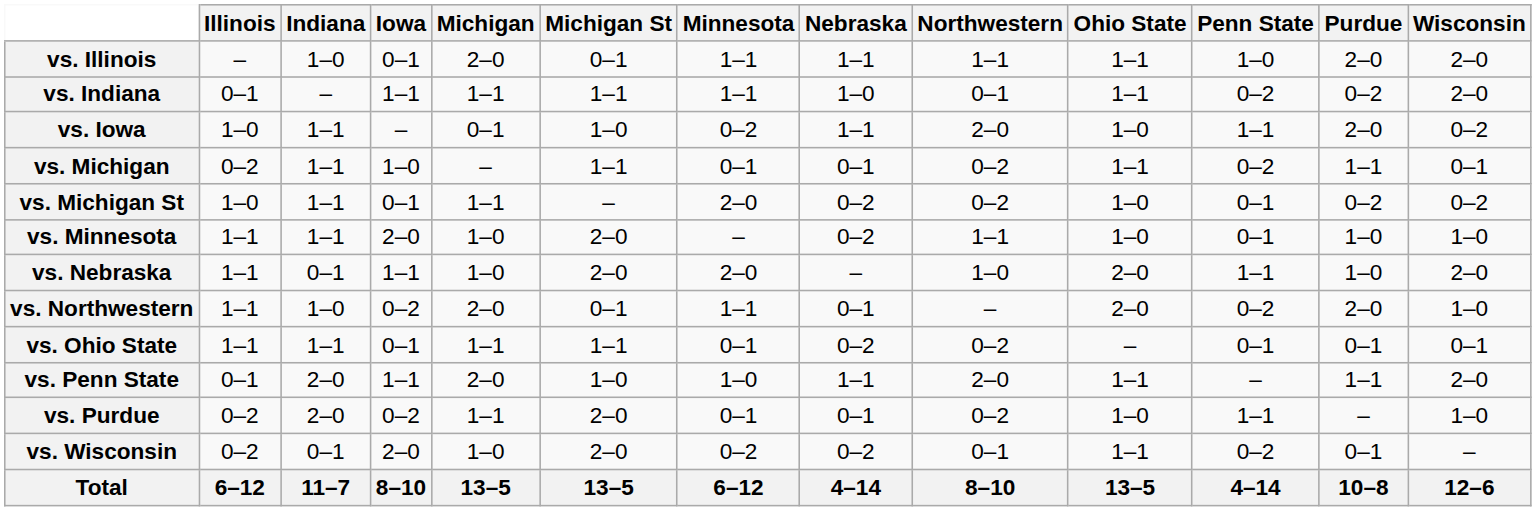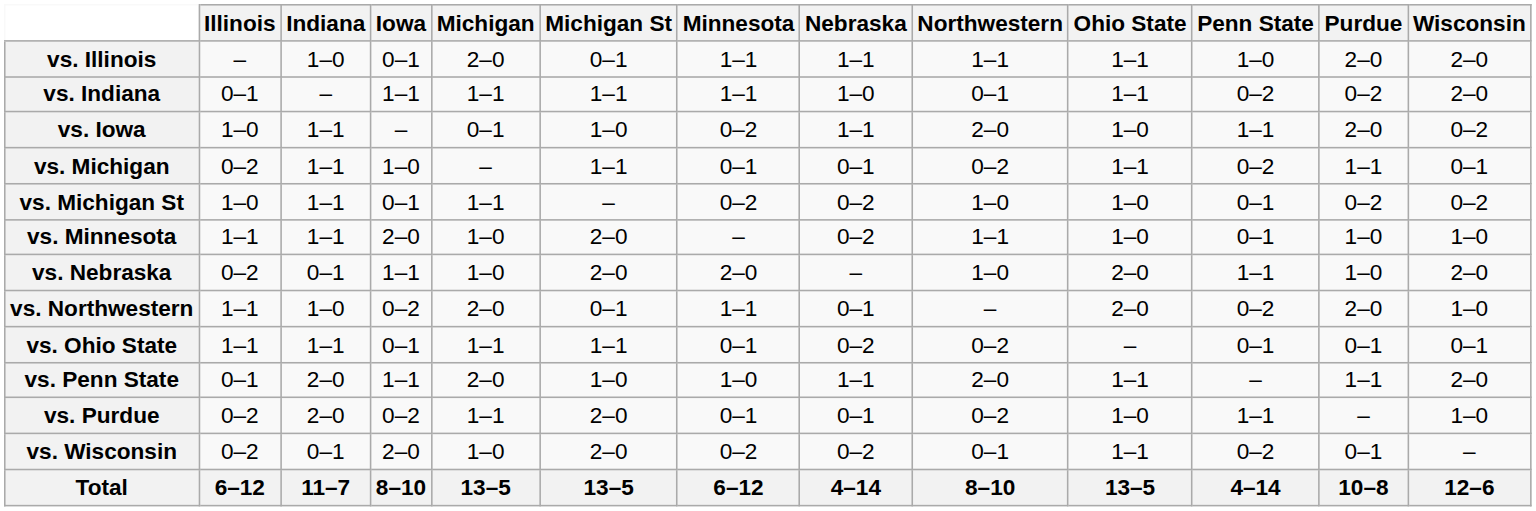(739, 202) 2–0 -> (739, 202) 0–2
(990, 202) 0–2 -> (990, 202) 1–0
(240, 273) 1–1 -> (240, 273) 0–2
